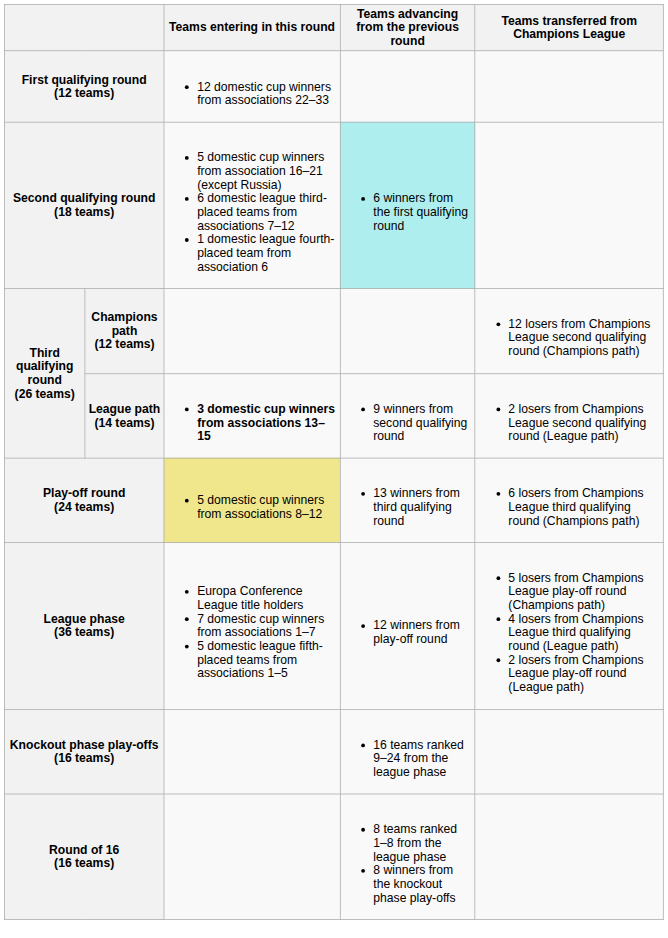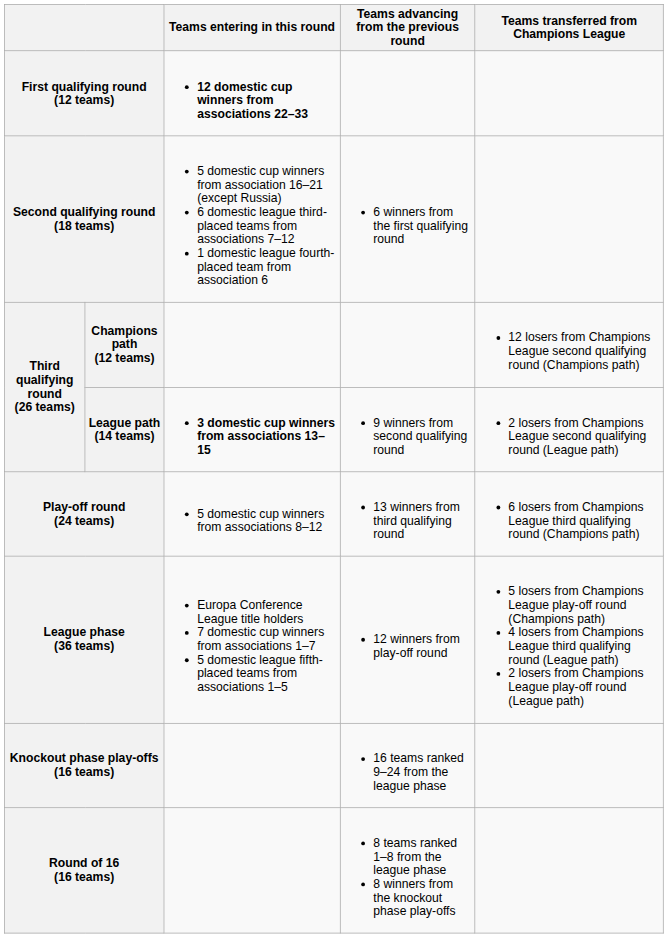(252, 93) normal -> (252, 100) bold
(408, 212) paleturquoise background -> (408, 226) no background
(252, 507) khaki background -> (252, 521) no background
